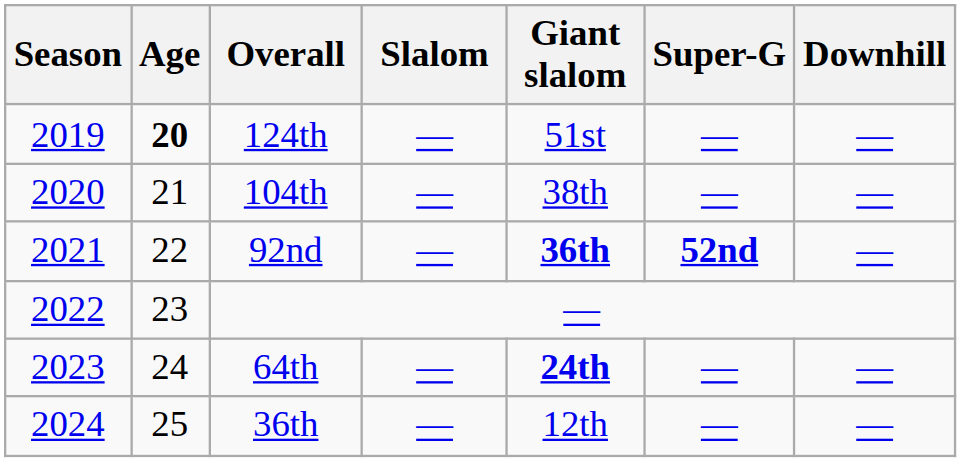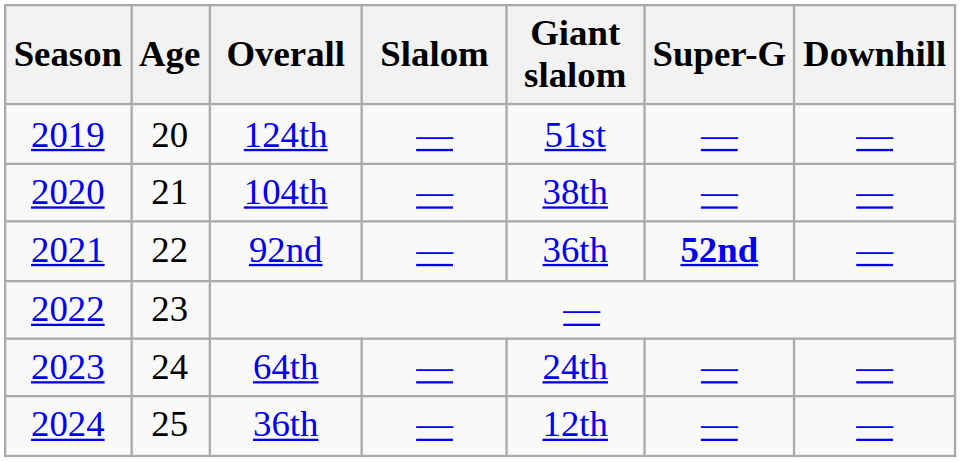(170, 133) bold -> (170, 133) normal
(575, 250) bold -> (575, 250) normal
(575, 366) bold -> (575, 366) normal
